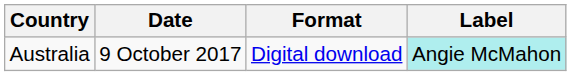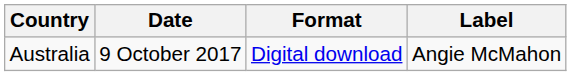(487, 53) paleturquoise background -> (487, 53) no background
